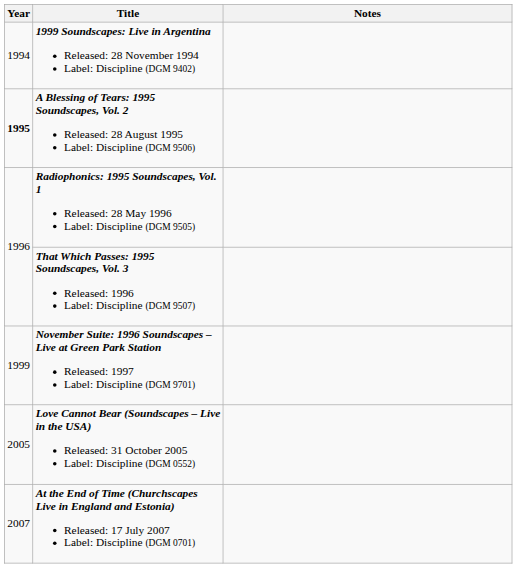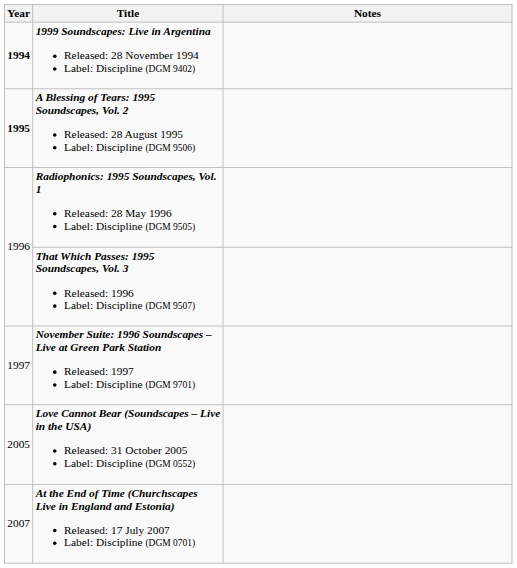(19, 55) normal -> (19, 55) bold
(19, 365) 1999 -> (19, 365) 1997
